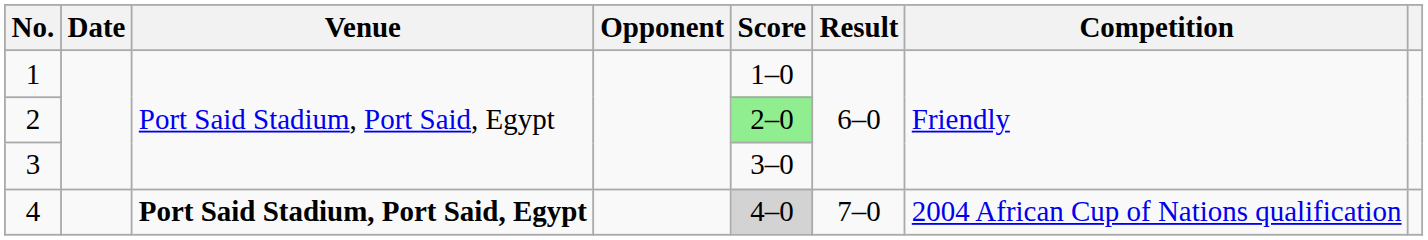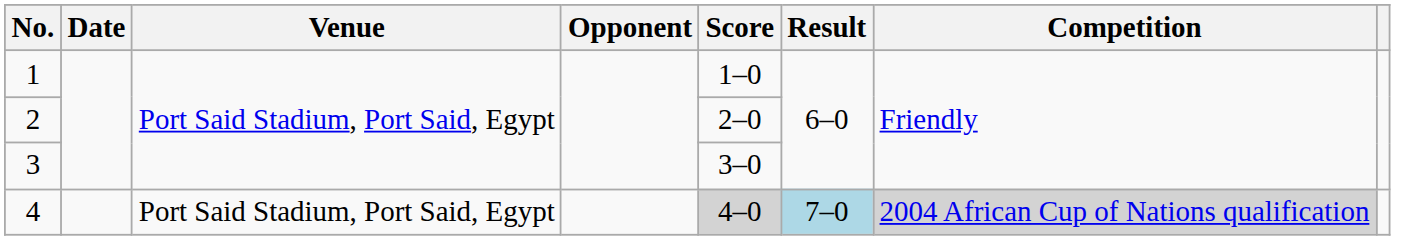(772, 119) lightgreen background -> (740, 119) no background
(363, 211) bold -> (347, 211) normal
(859, 211) no background -> (827, 211) lightblue background
(1157, 211) no background -> (1124, 211) lightgrey background
